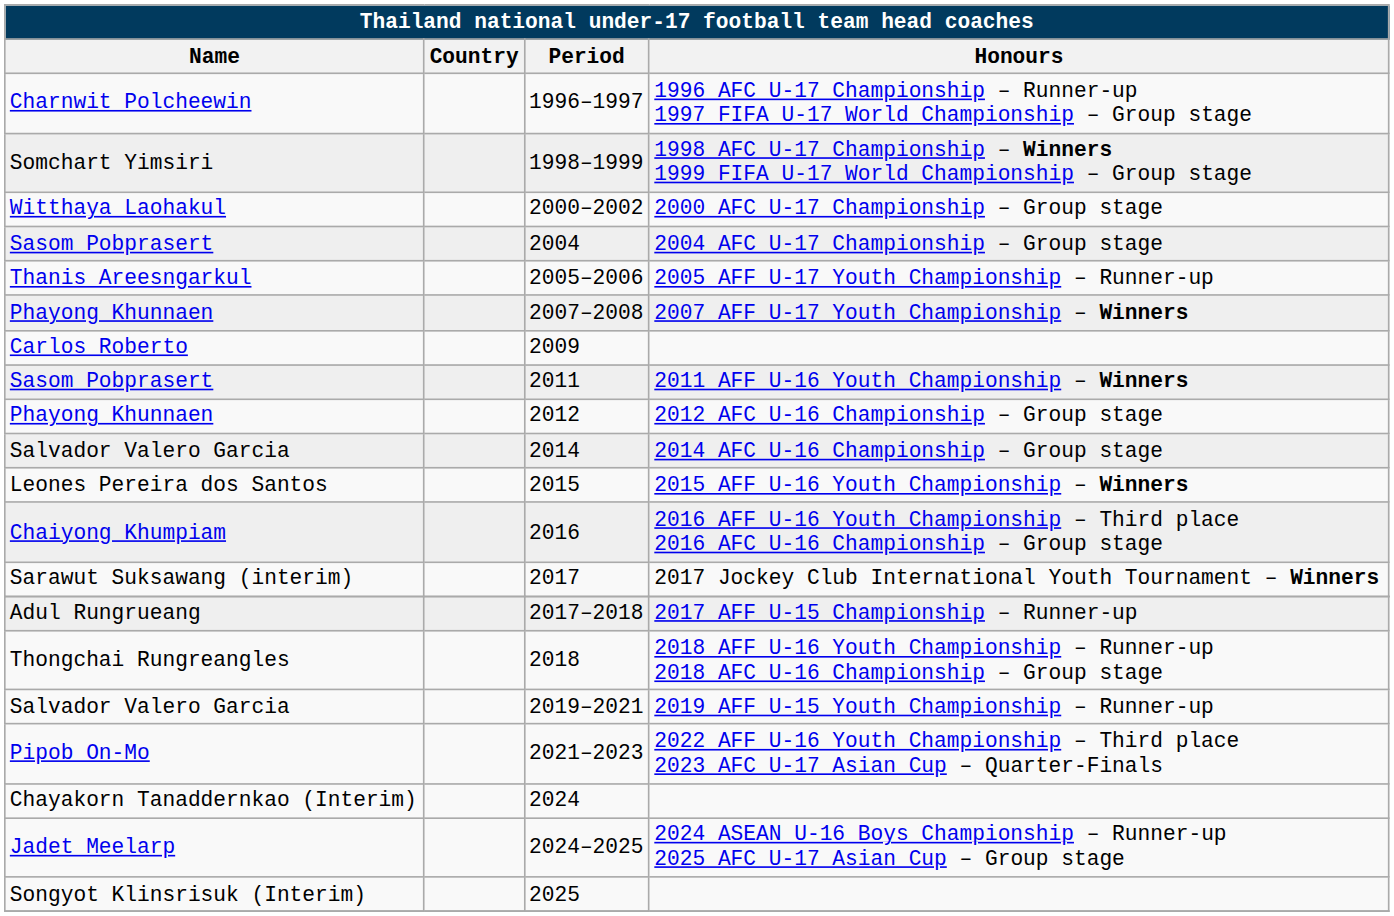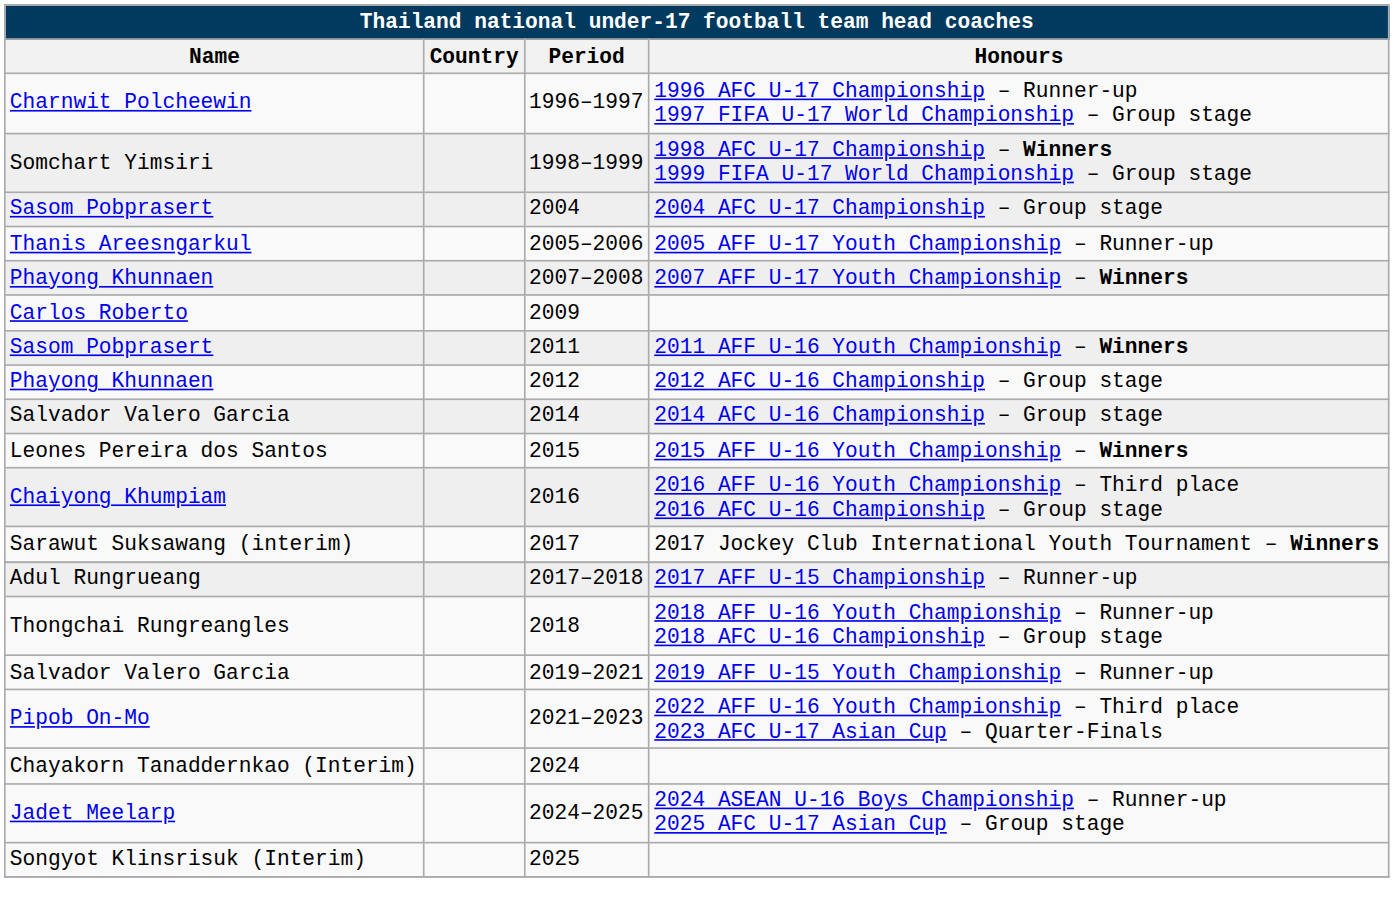- row: (586, 209)
